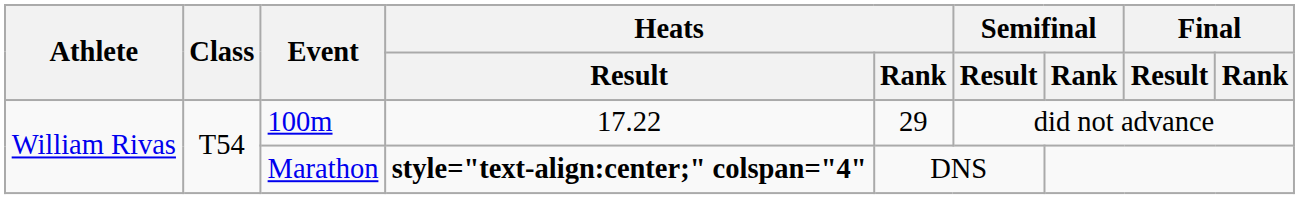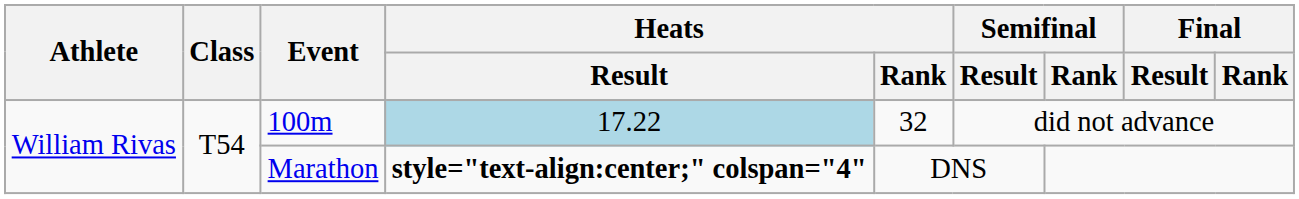(629, 122) no background -> (629, 122) lightblue background
(913, 122) 29 -> (913, 122) 32
